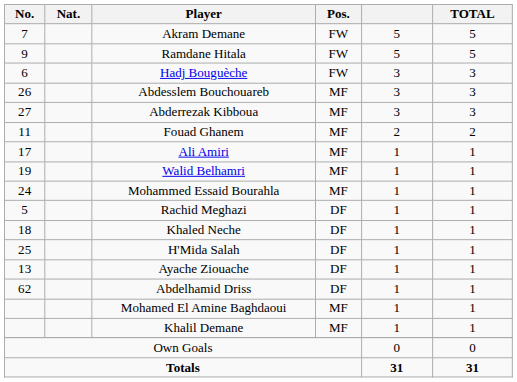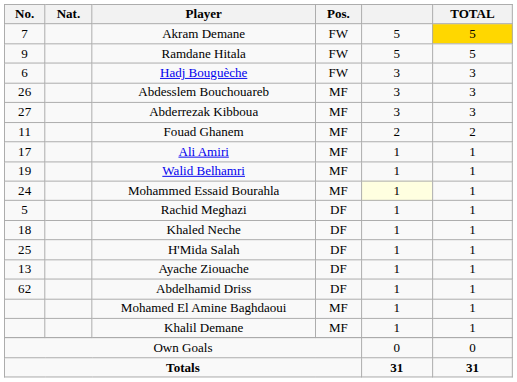(472, 33) no background -> (472, 33) gold background
(397, 190) no background -> (397, 190) lightyellow background
